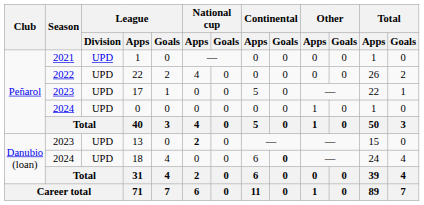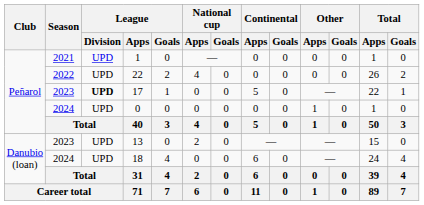(102, 91) normal -> (102, 91) bold
(197, 141) bold -> (197, 141) normal
(285, 158) bold -> (285, 158) normal
